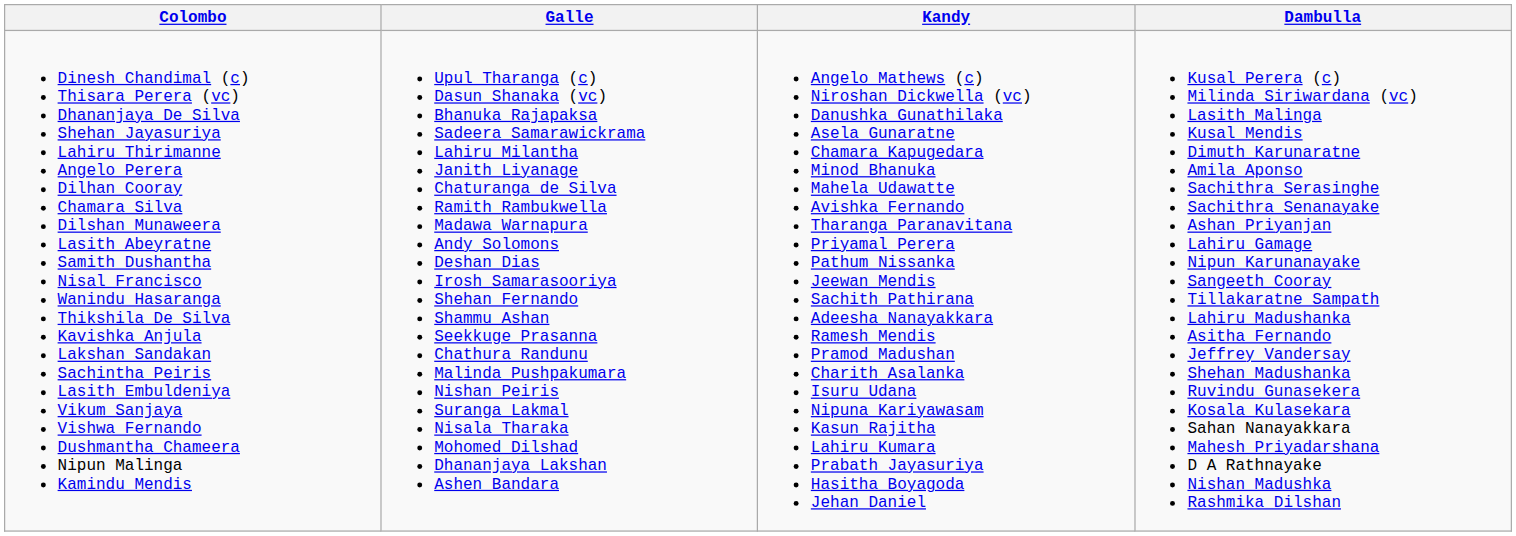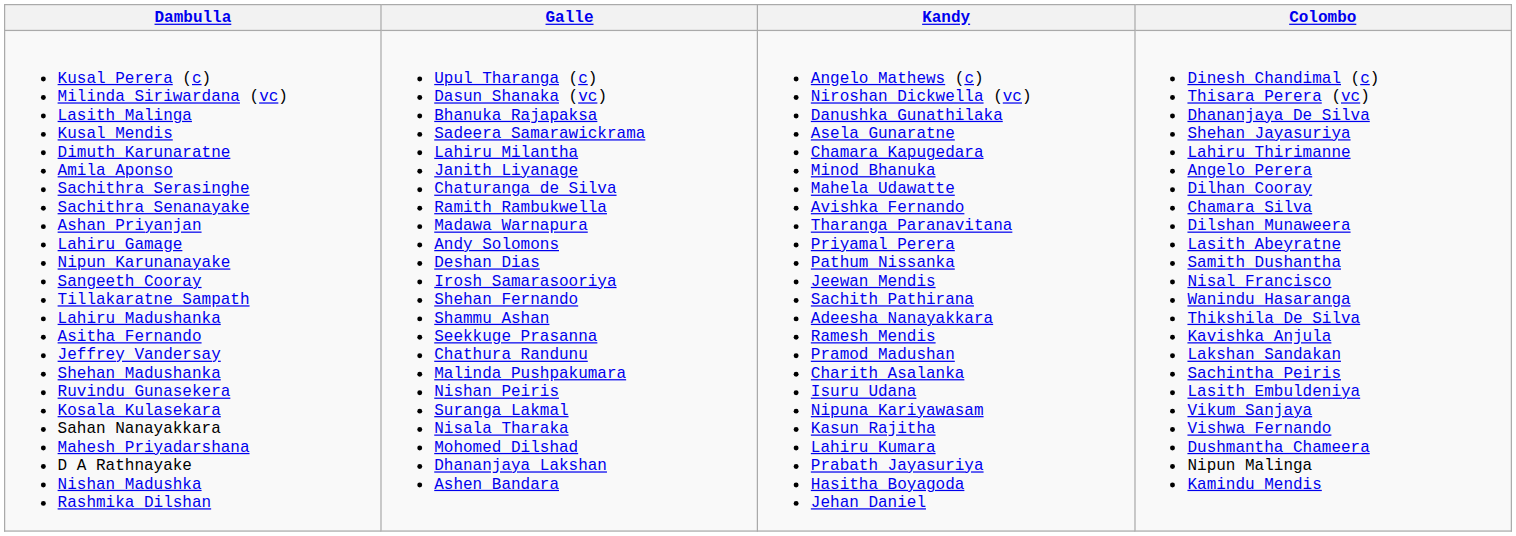columns swapped: (193, 18) <-> (1323, 18)
